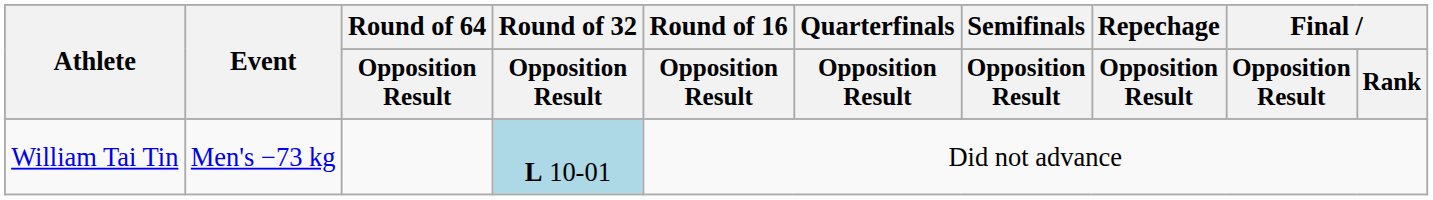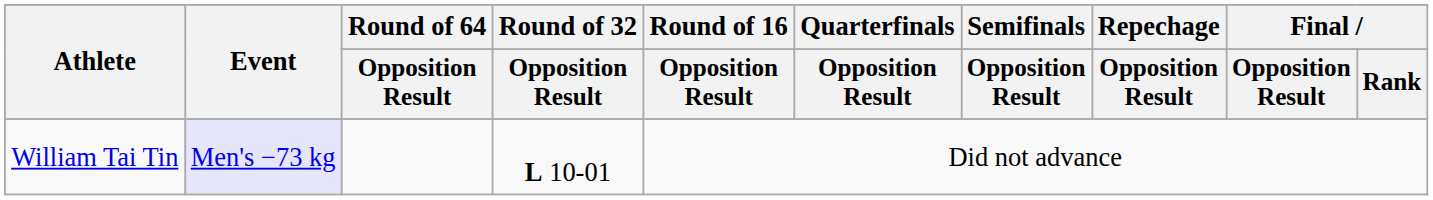(263, 156) no background -> (263, 156) lavender background
(568, 172) lightblue background -> (568, 172) no background
